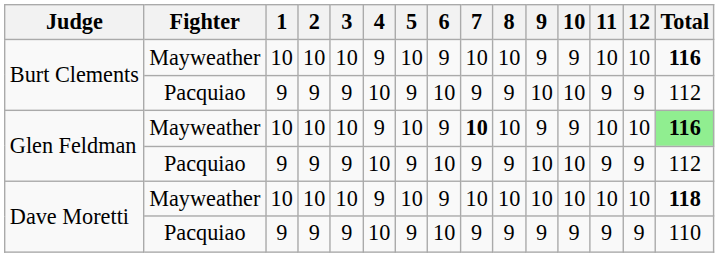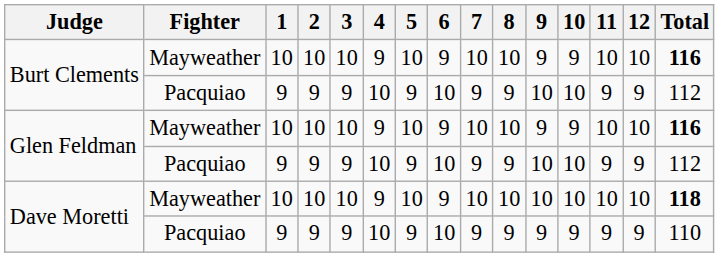(477, 127) bold -> (477, 127) normal
(685, 127) lightgreen background -> (685, 127) no background
